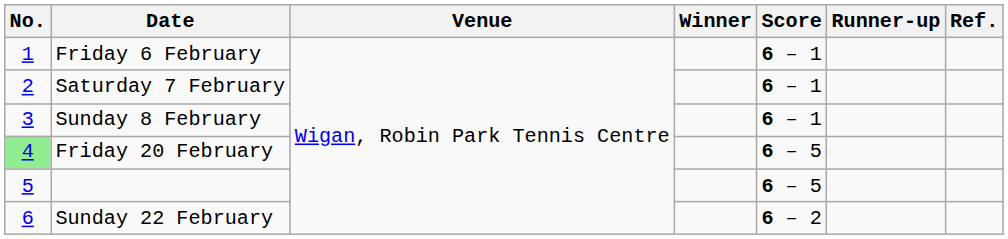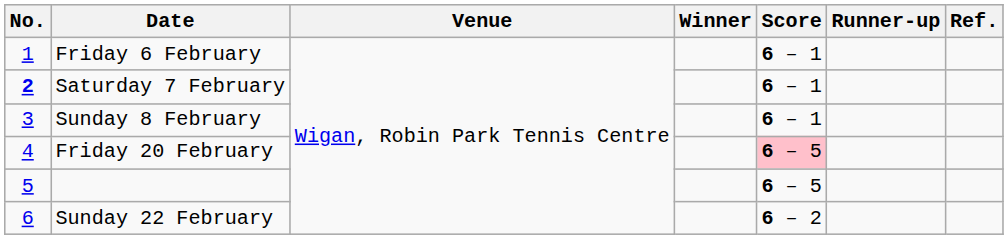(28, 87) normal -> (28, 87) bold
(28, 153) lightgreen background -> (28, 153) no background
(792, 153) no background -> (792, 153) pink background
